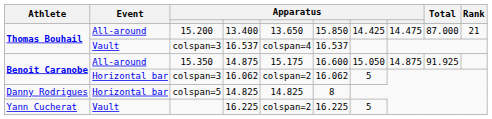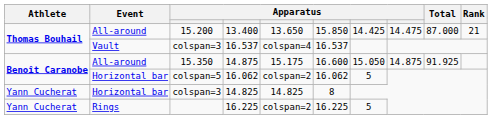(197, 76) colspan=3 -> (197, 76) colspan=5
(47, 92) Danny Rodrigues -> (42, 92) Yann Cucherat
(197, 92) colspan=5 -> (197, 92) colspan=3
(106, 107) Vault -> (106, 107) Rings
